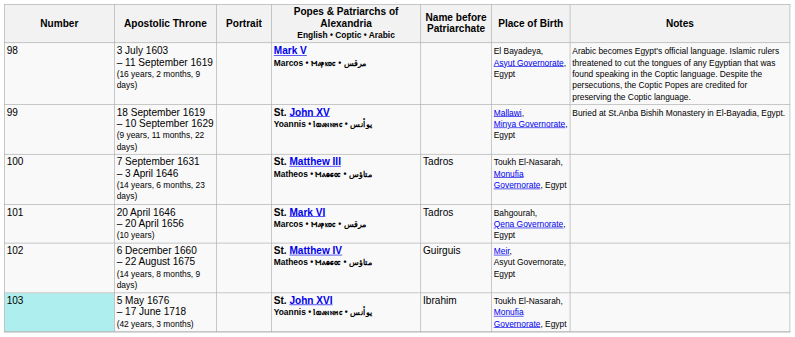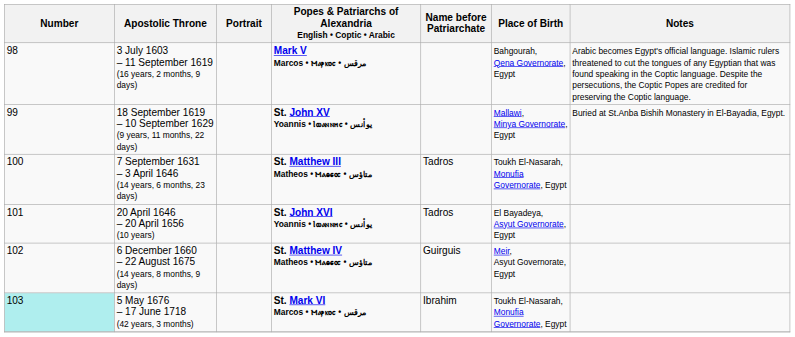(530, 63) El Bayadeya, Asyut Governorate, Egypt -> (530, 63) Bahgourah, Qena Governorate, Egypt
(320, 218) St. Mark VI Marcos • Ⲙⲁⲣⲕⲟⲥ • مرقس -> (323, 218) St. John XVI Yoannis • Ⲓⲱⲁⲛⲛⲏⲥ • يوأنس
(530, 224) Bahgourah, Qena Governorate, Egypt -> (530, 224) El Bayadeya, Asyut Governorate, Egypt
(323, 306) St. John XVI Yoannis • Ⲓⲱⲁⲛⲛⲏⲥ • يوأنس -> (320, 306) St. Mark VI Marcos • Ⲙⲁⲣⲕⲟⲥ • مرقس
